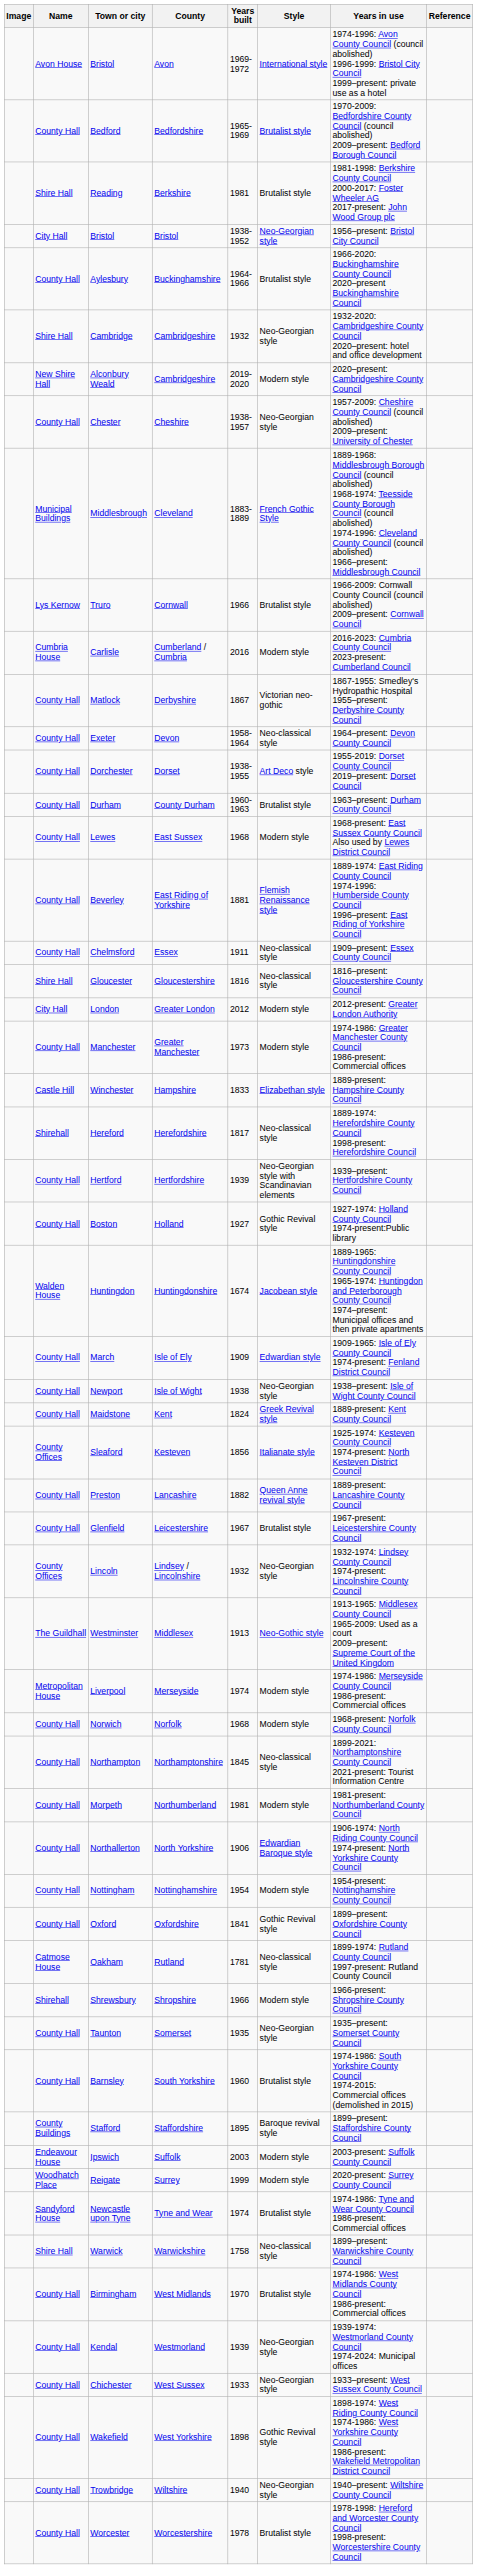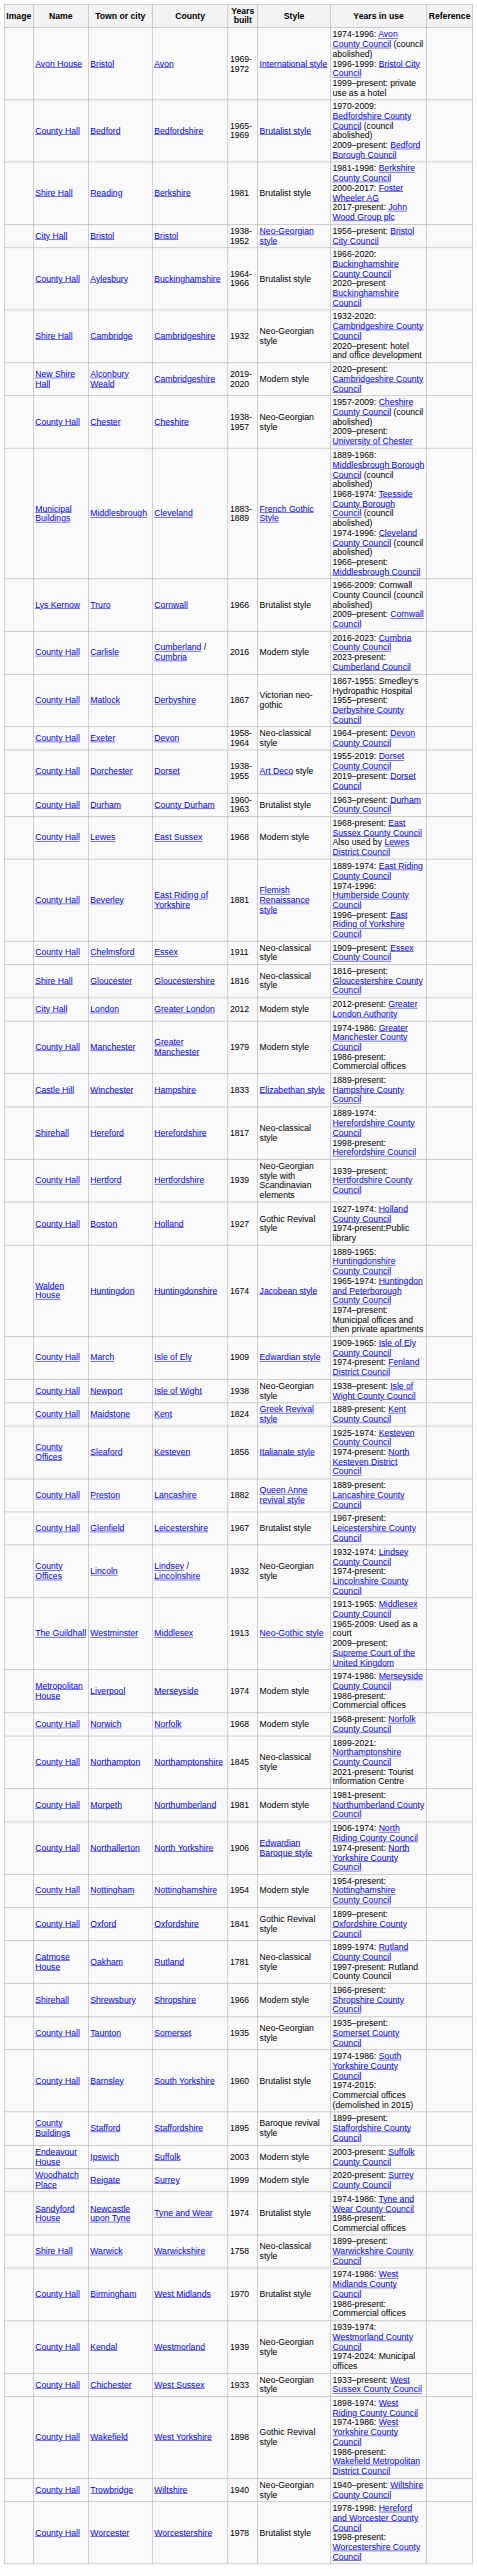(52, 652) Cumbria House -> (58, 652) County Hall
(239, 1047) 1973 -> (239, 1047) 1979
